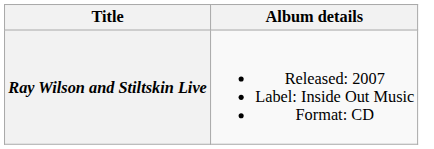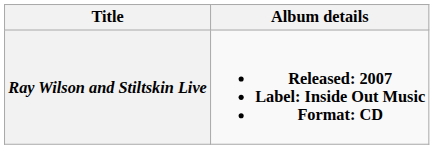(314, 96) normal -> (320, 96) bold
